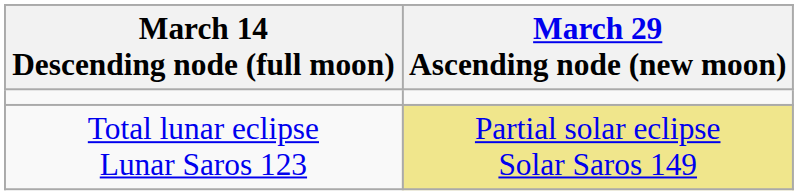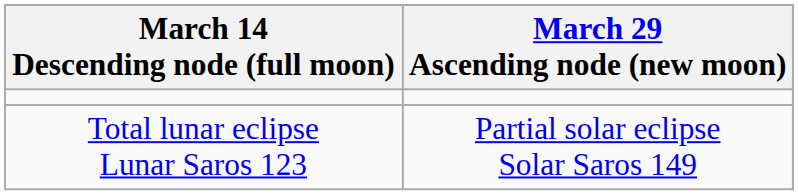(598, 146) khaki background -> (598, 146) no background
